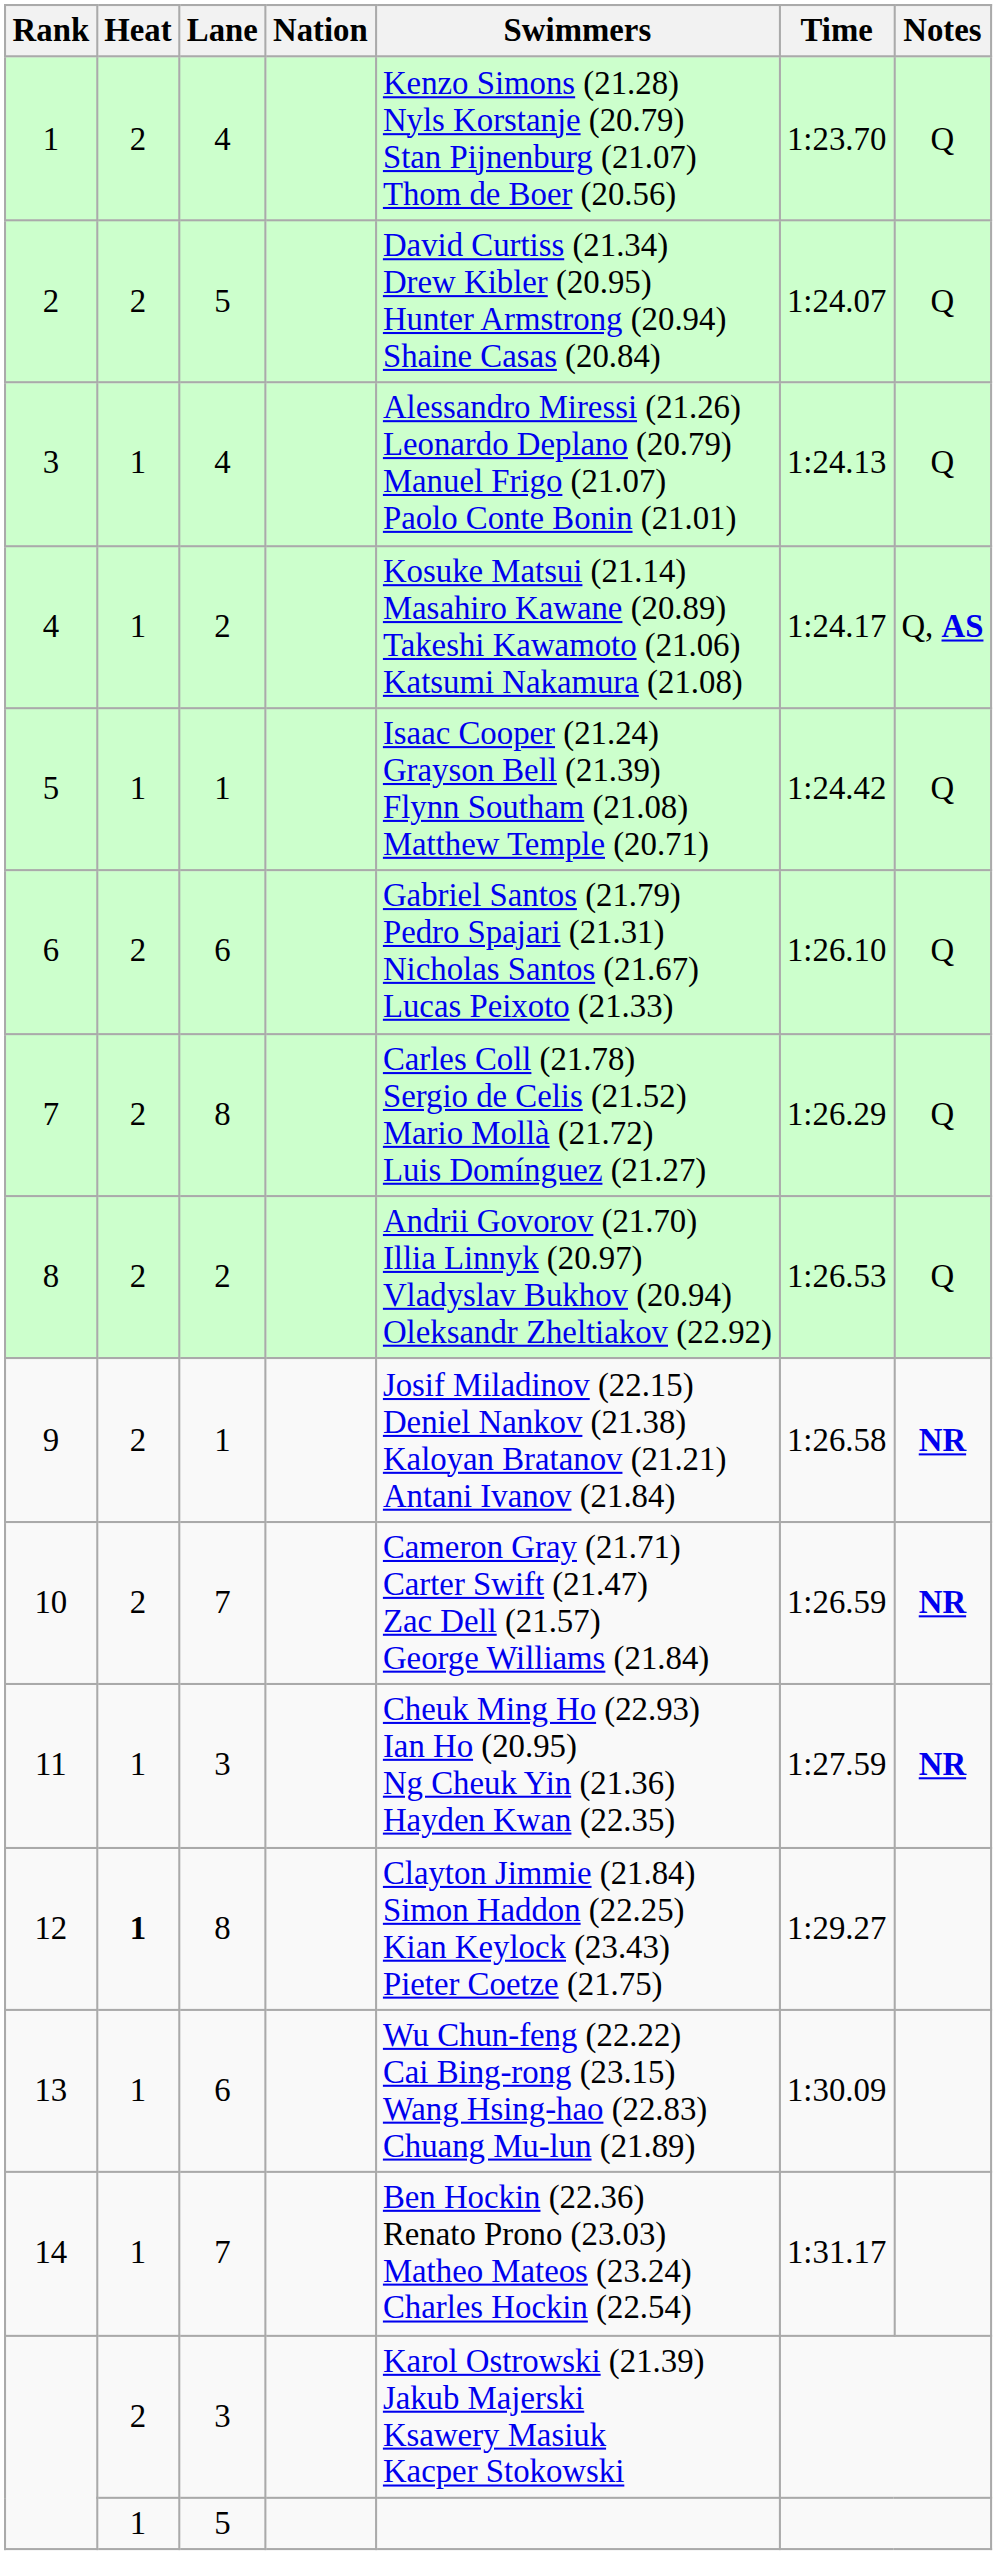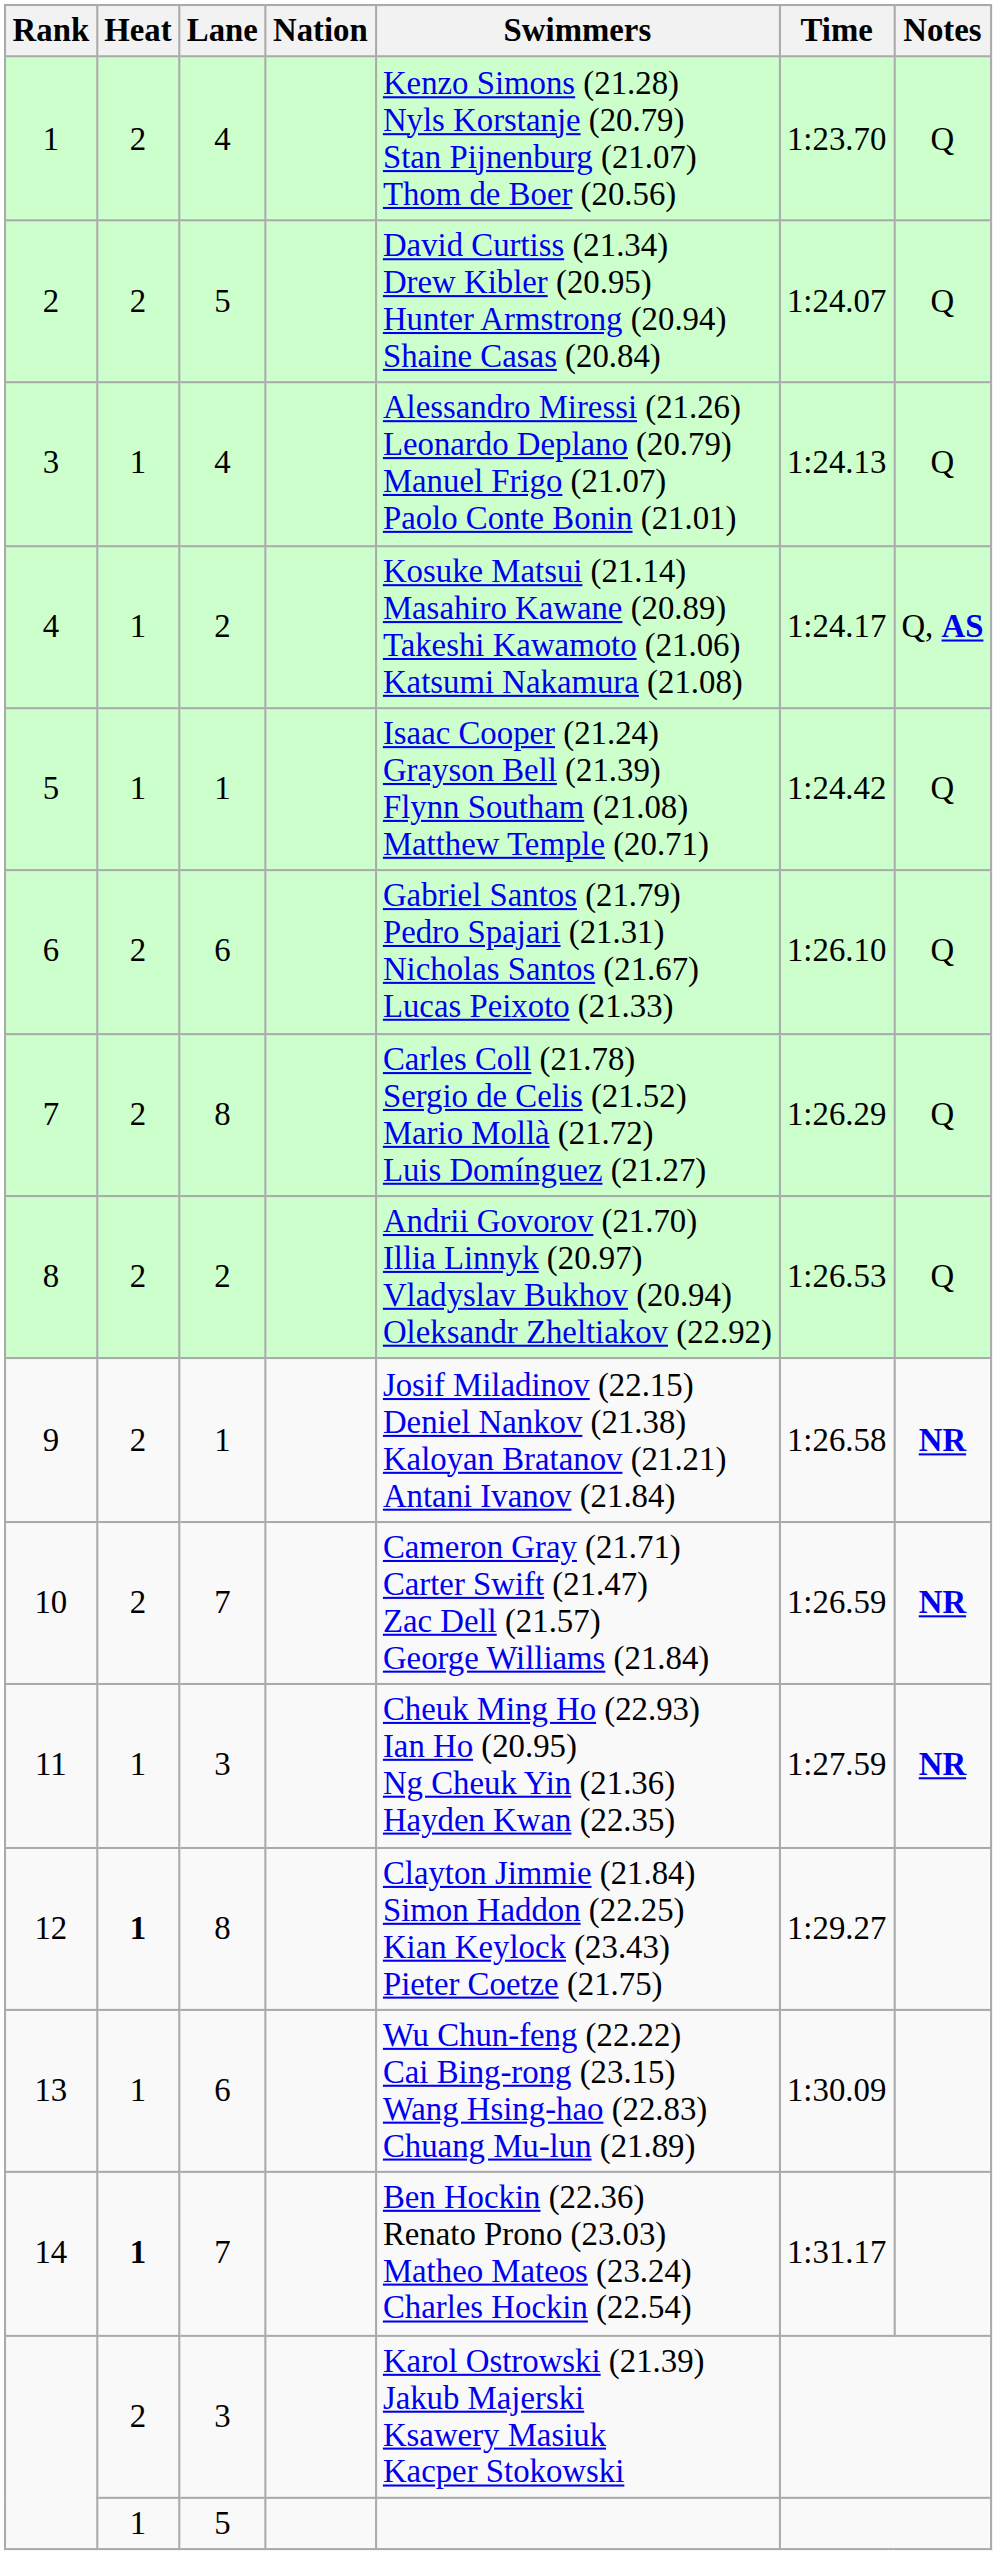(138, 2253) normal -> (138, 2253) bold
